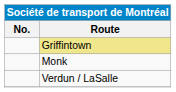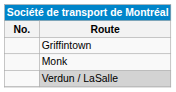(66, 45) khaki background -> (66, 45) no background
(80, 78) no background -> (80, 78) lightgrey background
